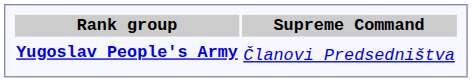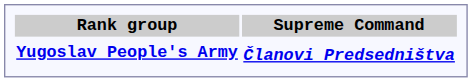(349, 56) normal -> (349, 56) bold
